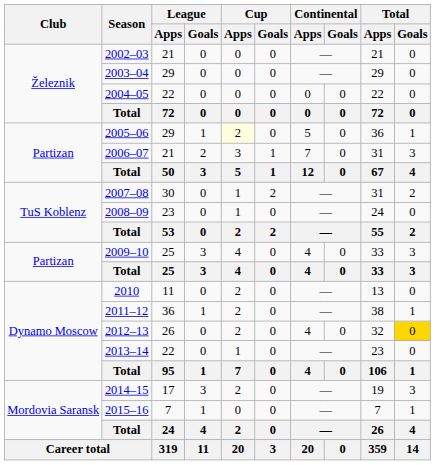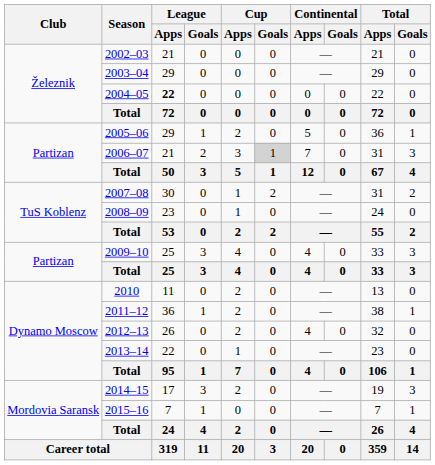(168, 93) normal -> (168, 93) bold
(238, 133) lightyellow background -> (238, 133) no background
(273, 152) no background -> (273, 152) lightgrey background
(412, 331) gold background -> (412, 331) no background
